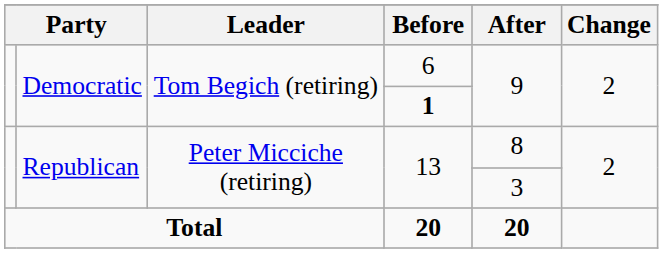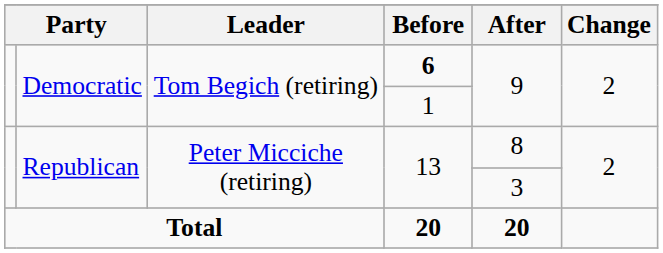(428, 65) normal -> (428, 65) bold
(428, 106) bold -> (428, 106) normal
